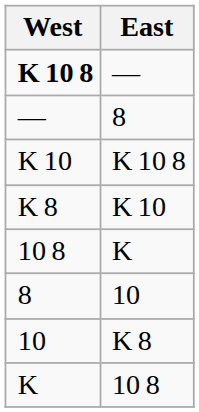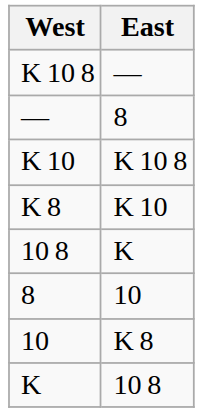(53, 72) bold -> (55, 72) normal
